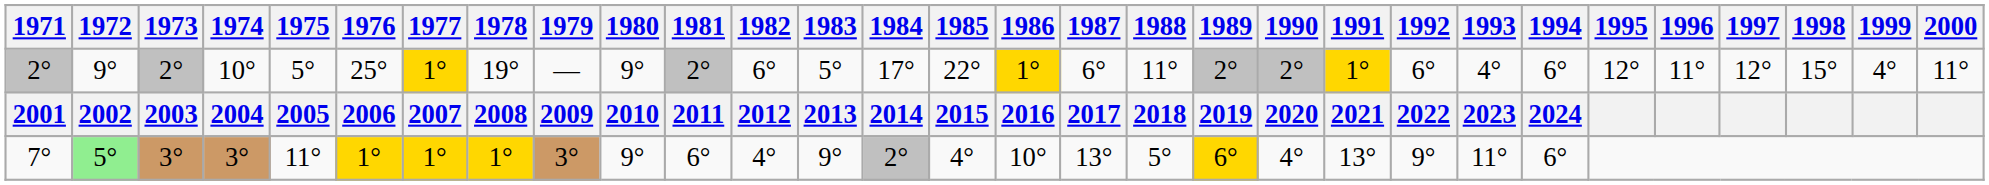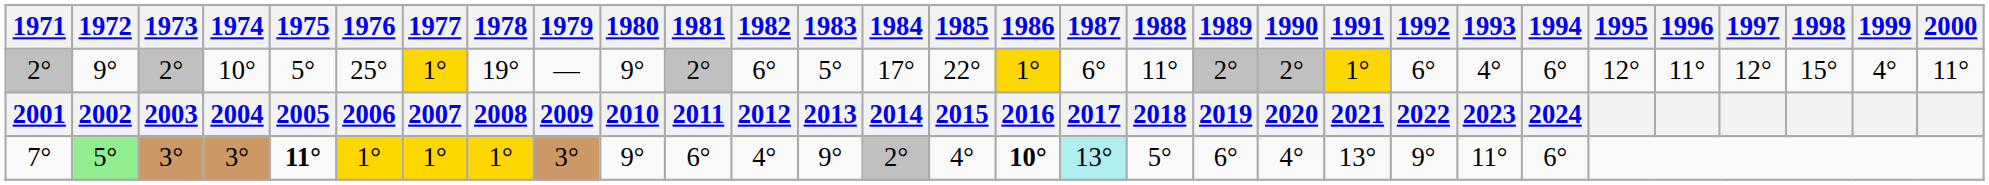(303, 158) normal -> (303, 158) bold
(1028, 158) normal -> (1028, 158) bold
(1094, 158) no background -> (1094, 158) paleturquoise background
(1226, 158) gold background -> (1226, 158) no background
